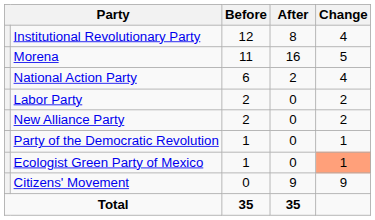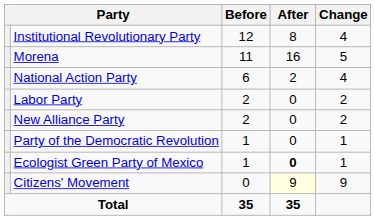(293, 162) normal -> (293, 162) bold
(343, 162) lightsalmon background -> (343, 162) no background
(293, 183) no background -> (293, 183) lightyellow background
